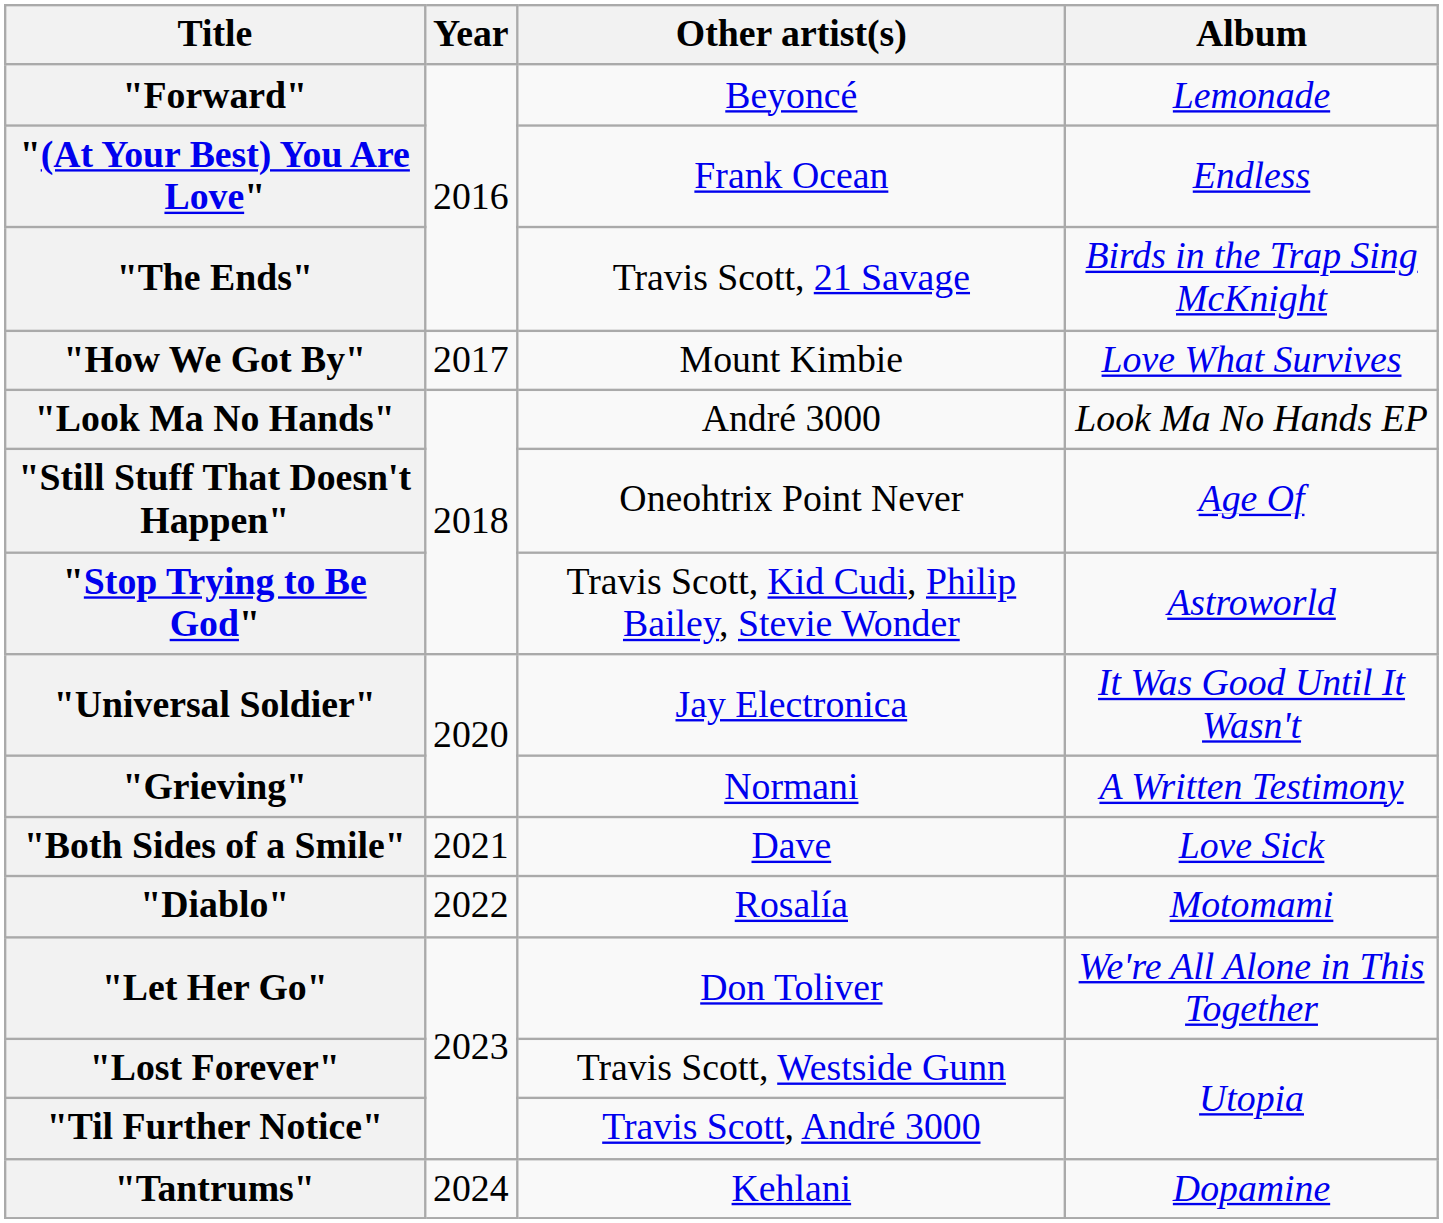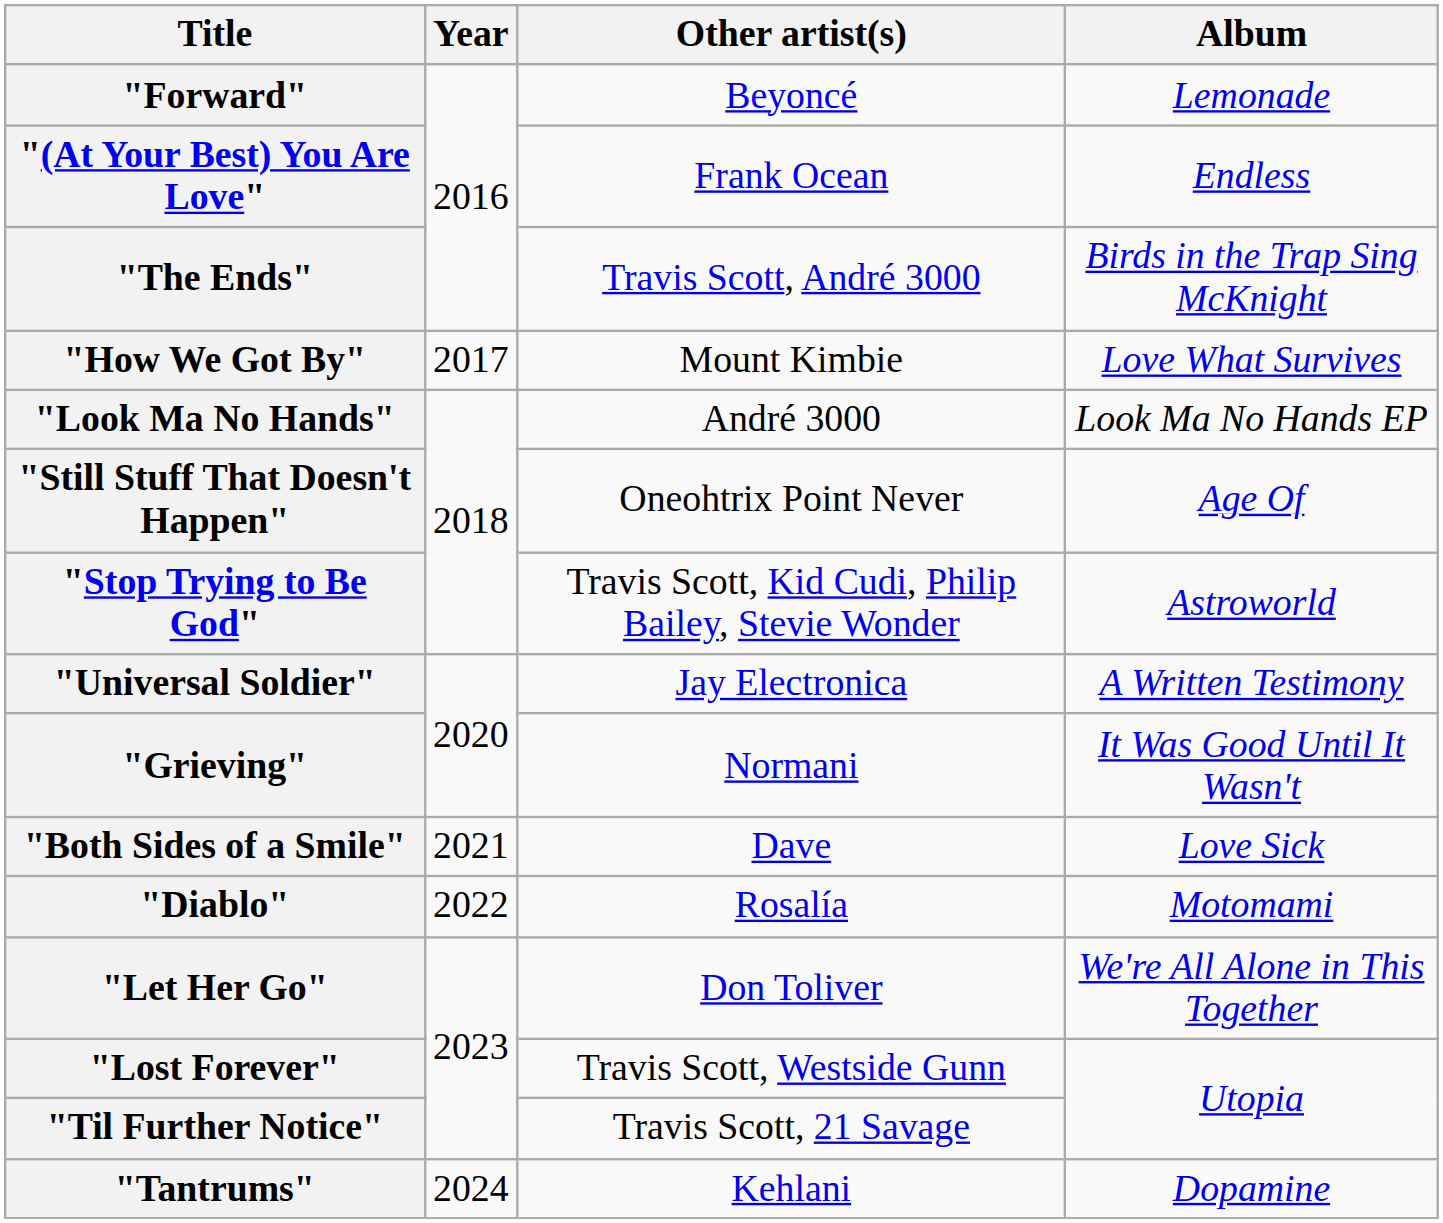(791, 277) Travis Scott, 21 Savage -> (791, 277) Travis Scott, André 3000
(1252, 704) It Was Good Until It Wasn't -> (1252, 683) A Written Testimony
(1252, 785) A Written Testimony -> (1252, 764) It Was Good Until It Wasn't
(791, 1127) Travis Scott, André 3000 -> (791, 1127) Travis Scott, 21 Savage
